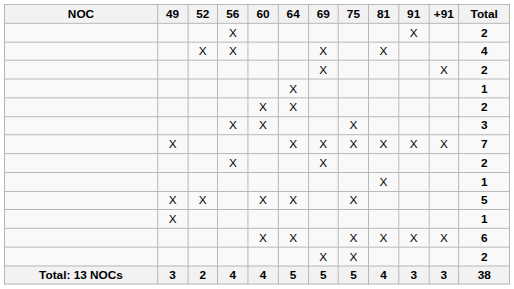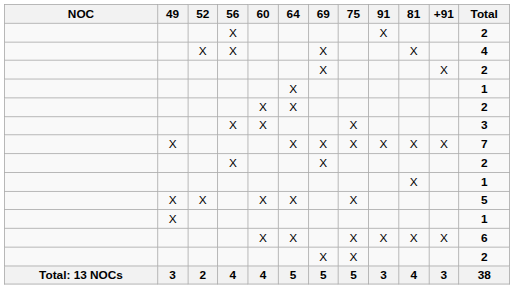columns swapped: (384, 14) <-> (414, 14)
